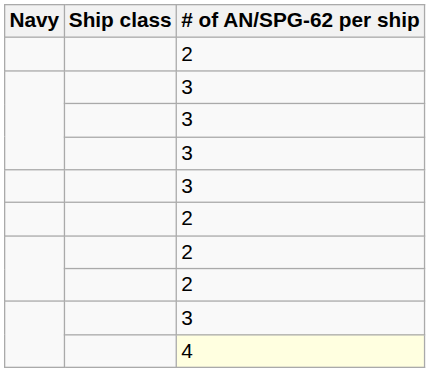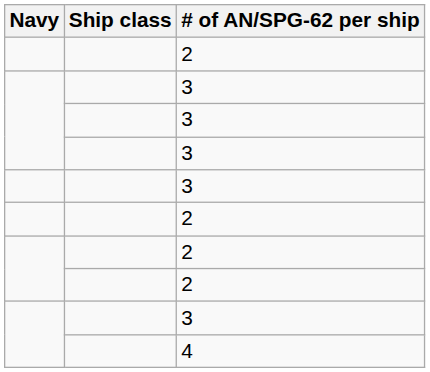(187, 350) lightyellow background -> (187, 350) no background
